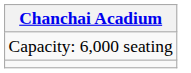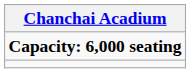(91, 45) normal -> (95, 45) bold
